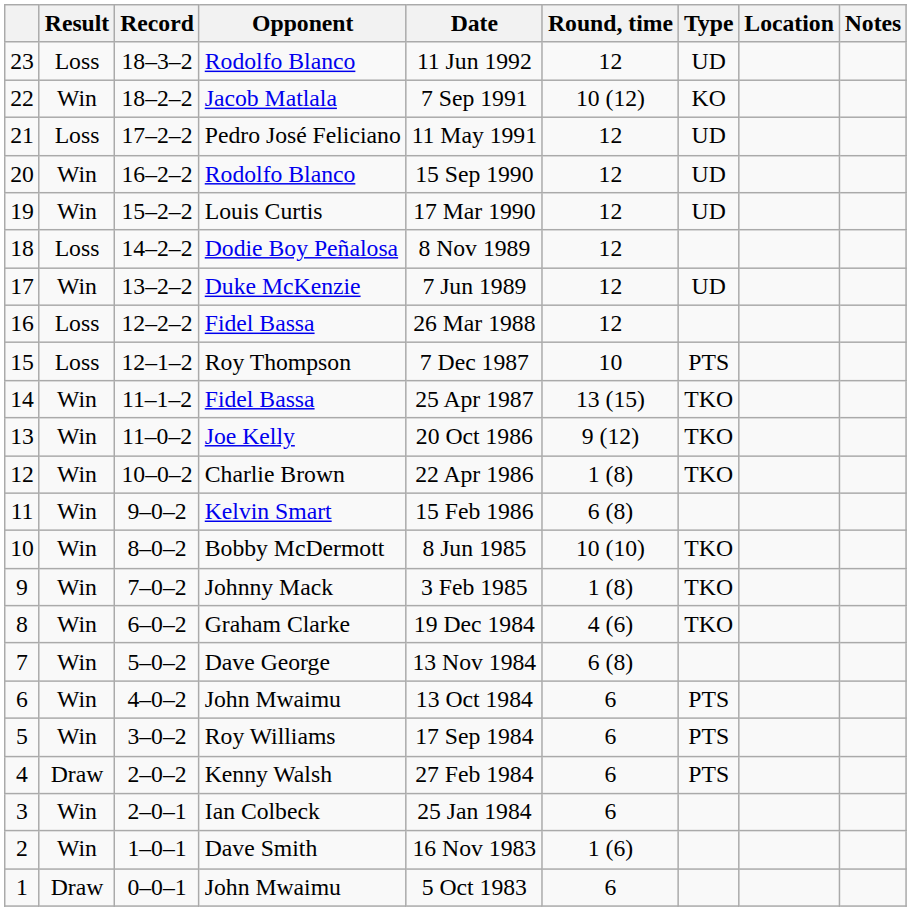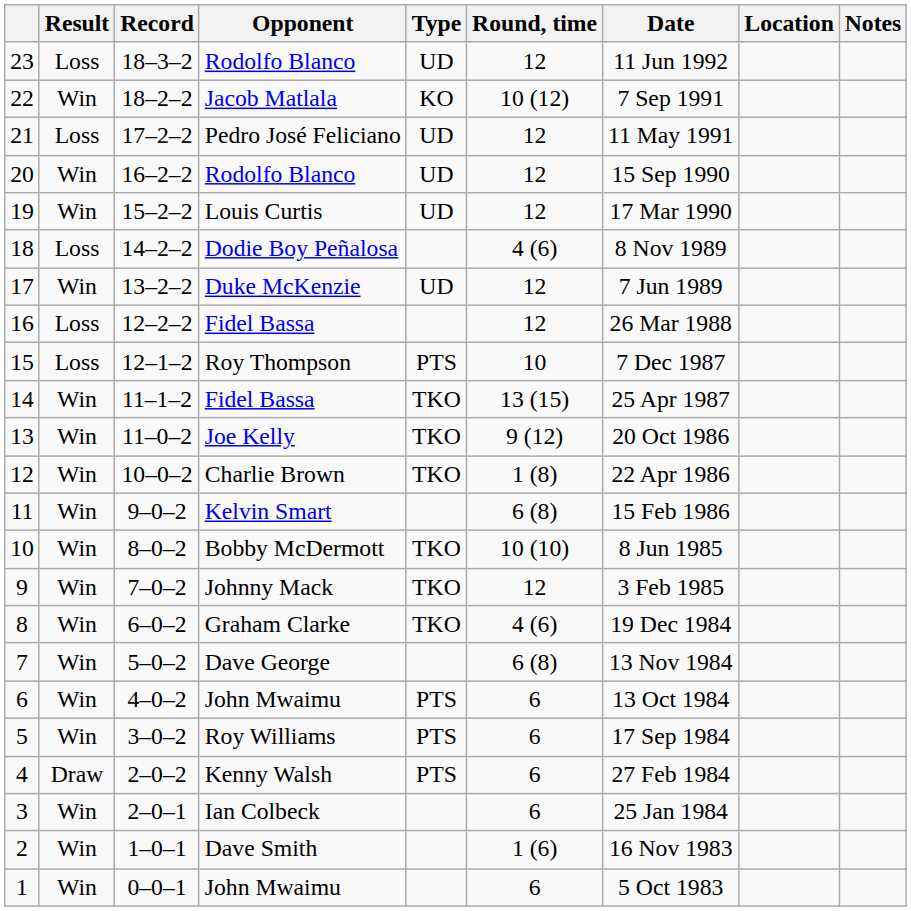columns swapped: (709, 23) <-> (474, 23)
(610, 248) 12 -> (535, 248) 4 (6)
(610, 586) 1 (8) -> (535, 586) 12
(77, 887) Draw -> (77, 887) Win
